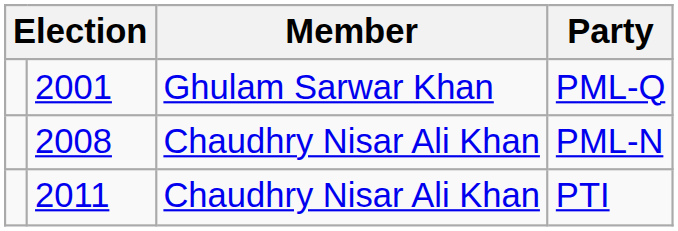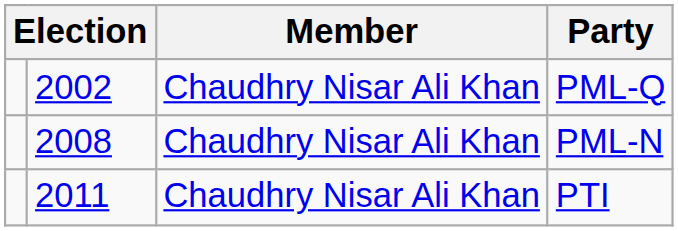(73, 86) 2001 -> (73, 86) 2002
(329, 86) Ghulam Sarwar Khan -> (352, 86) Chaudhry Nisar Ali Khan
